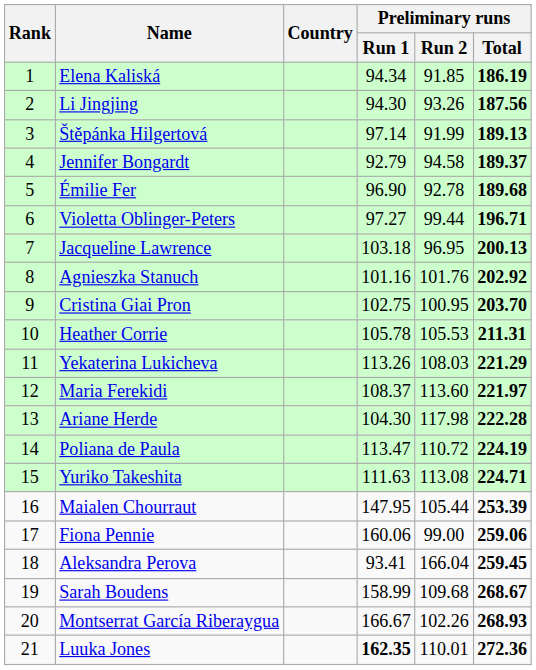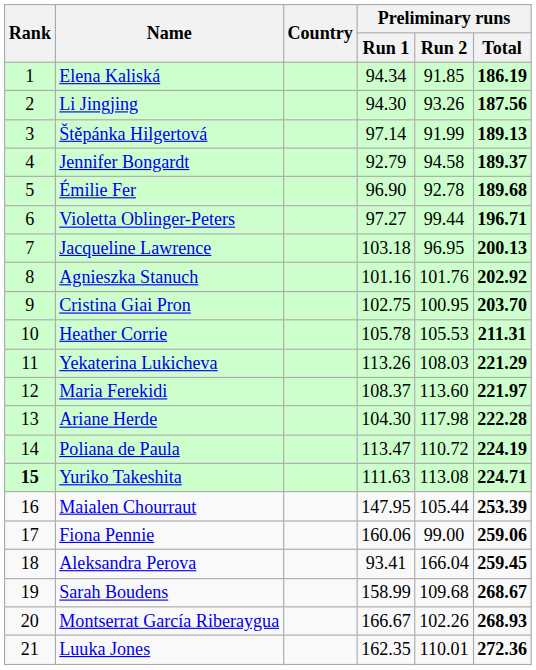(30, 477) normal -> (30, 477) bold
(386, 649) bold -> (386, 649) normal
